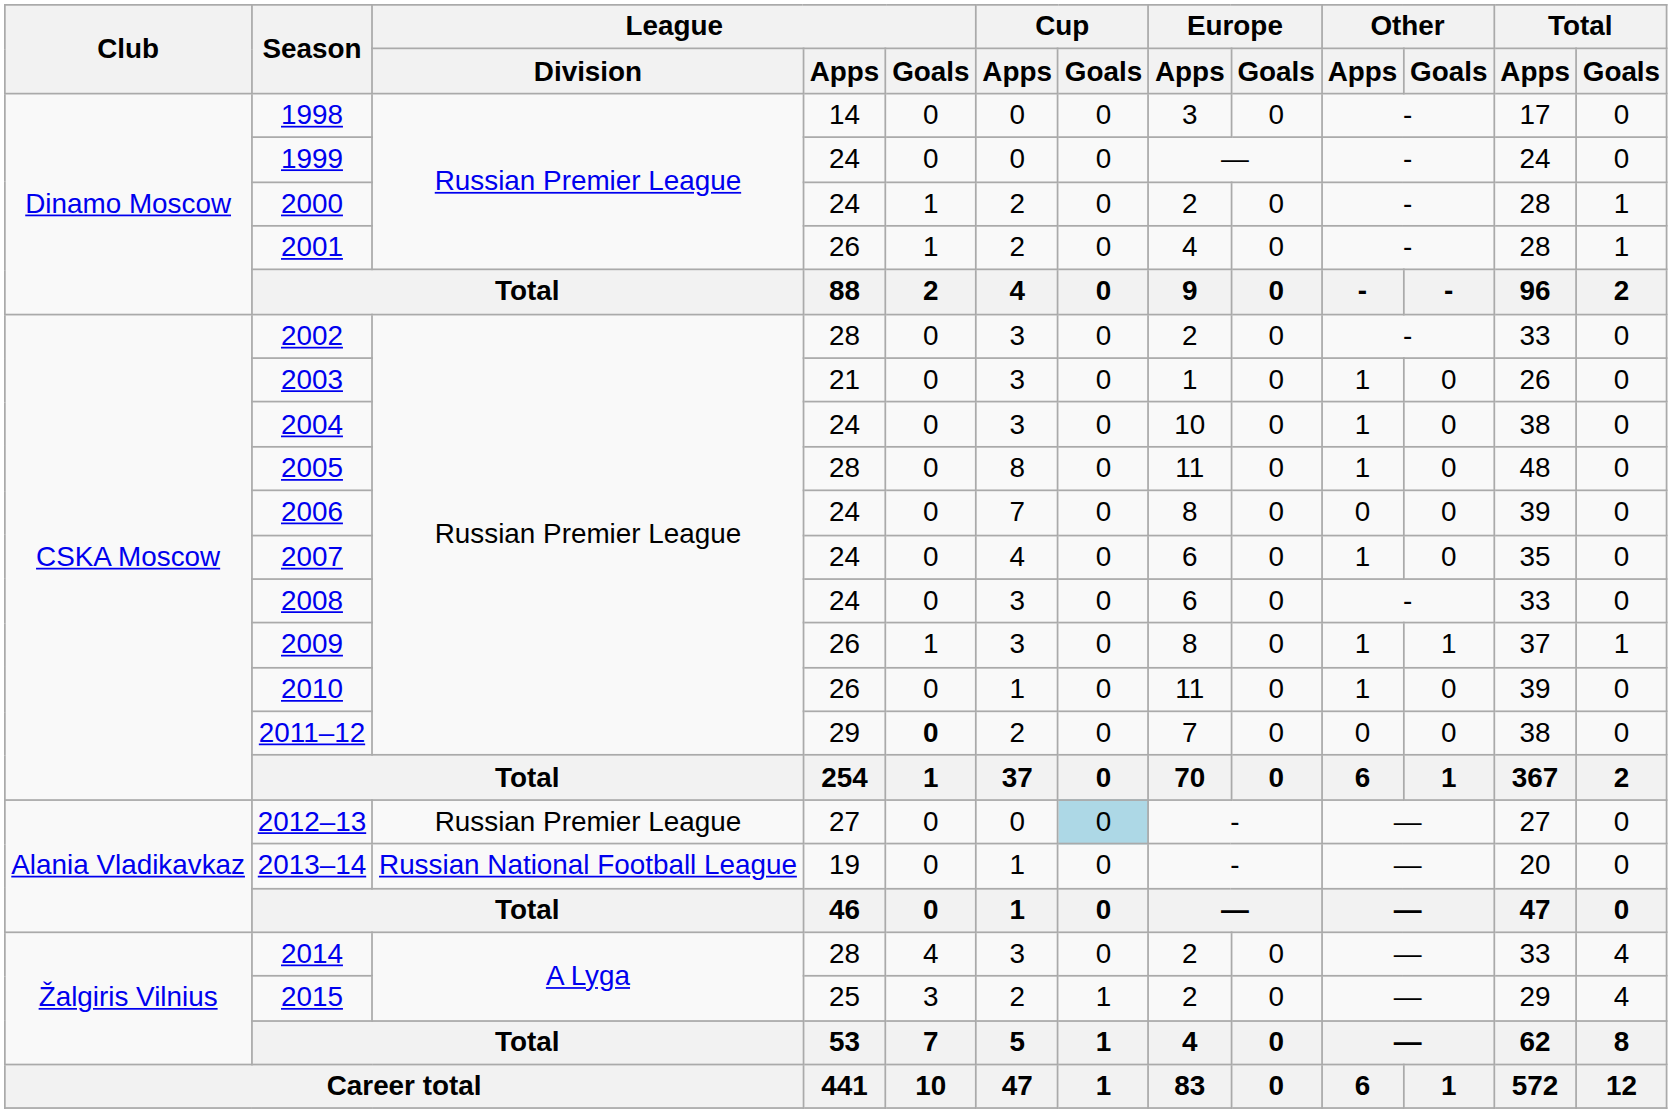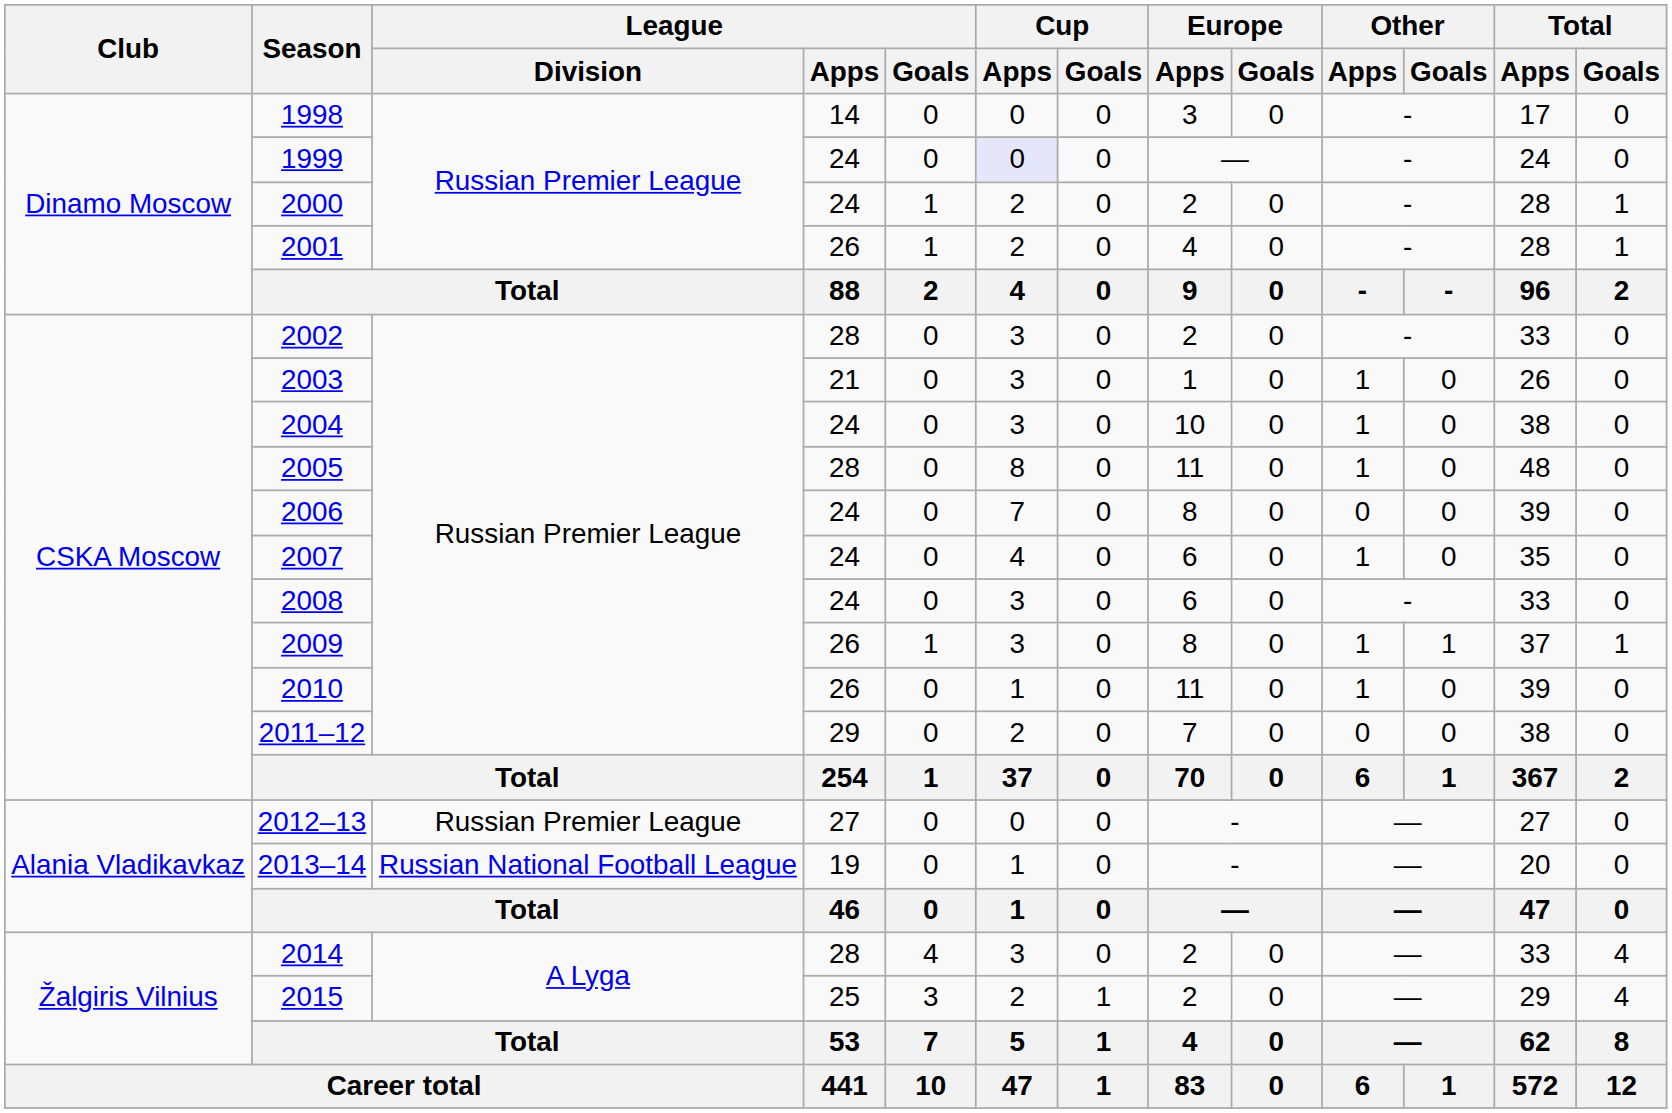(1017, 159) no background -> (1017, 159) lavender background
(931, 733) bold -> (931, 733) normal
(1103, 821) lightblue background -> (1103, 821) no background
